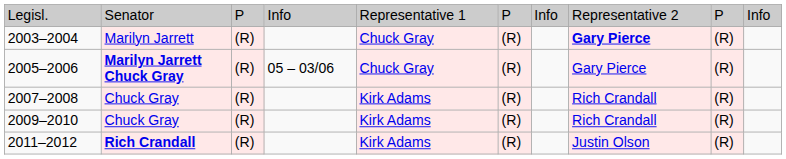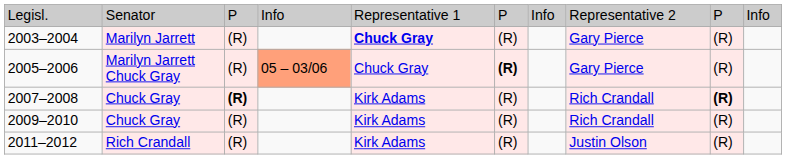(397, 37) normal -> (394, 37) bold
(611, 37) bold -> (606, 37) normal
(153, 68) bold -> (150, 68) normal
(301, 68) no background -> (294, 68) lightsalmon background
(511, 68) normal -> (508, 68) bold
(245, 98) normal -> (238, 98) bold
(724, 98) normal -> (723, 98) bold
(150, 143) bold -> (148, 143) normal
